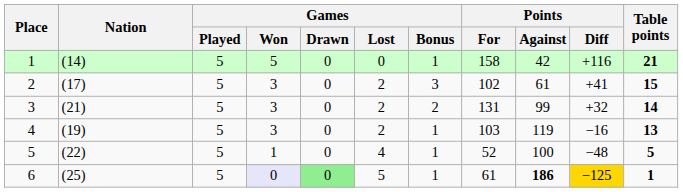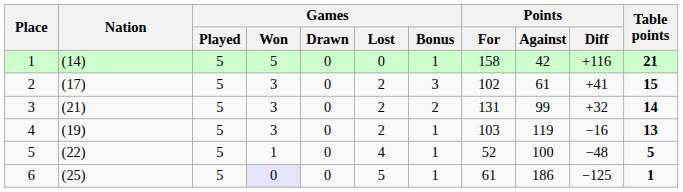(327, 175) lightgreen background -> (327, 175) no background
(543, 175) bold -> (543, 175) normal
(597, 175) gold background -> (597, 175) no background
